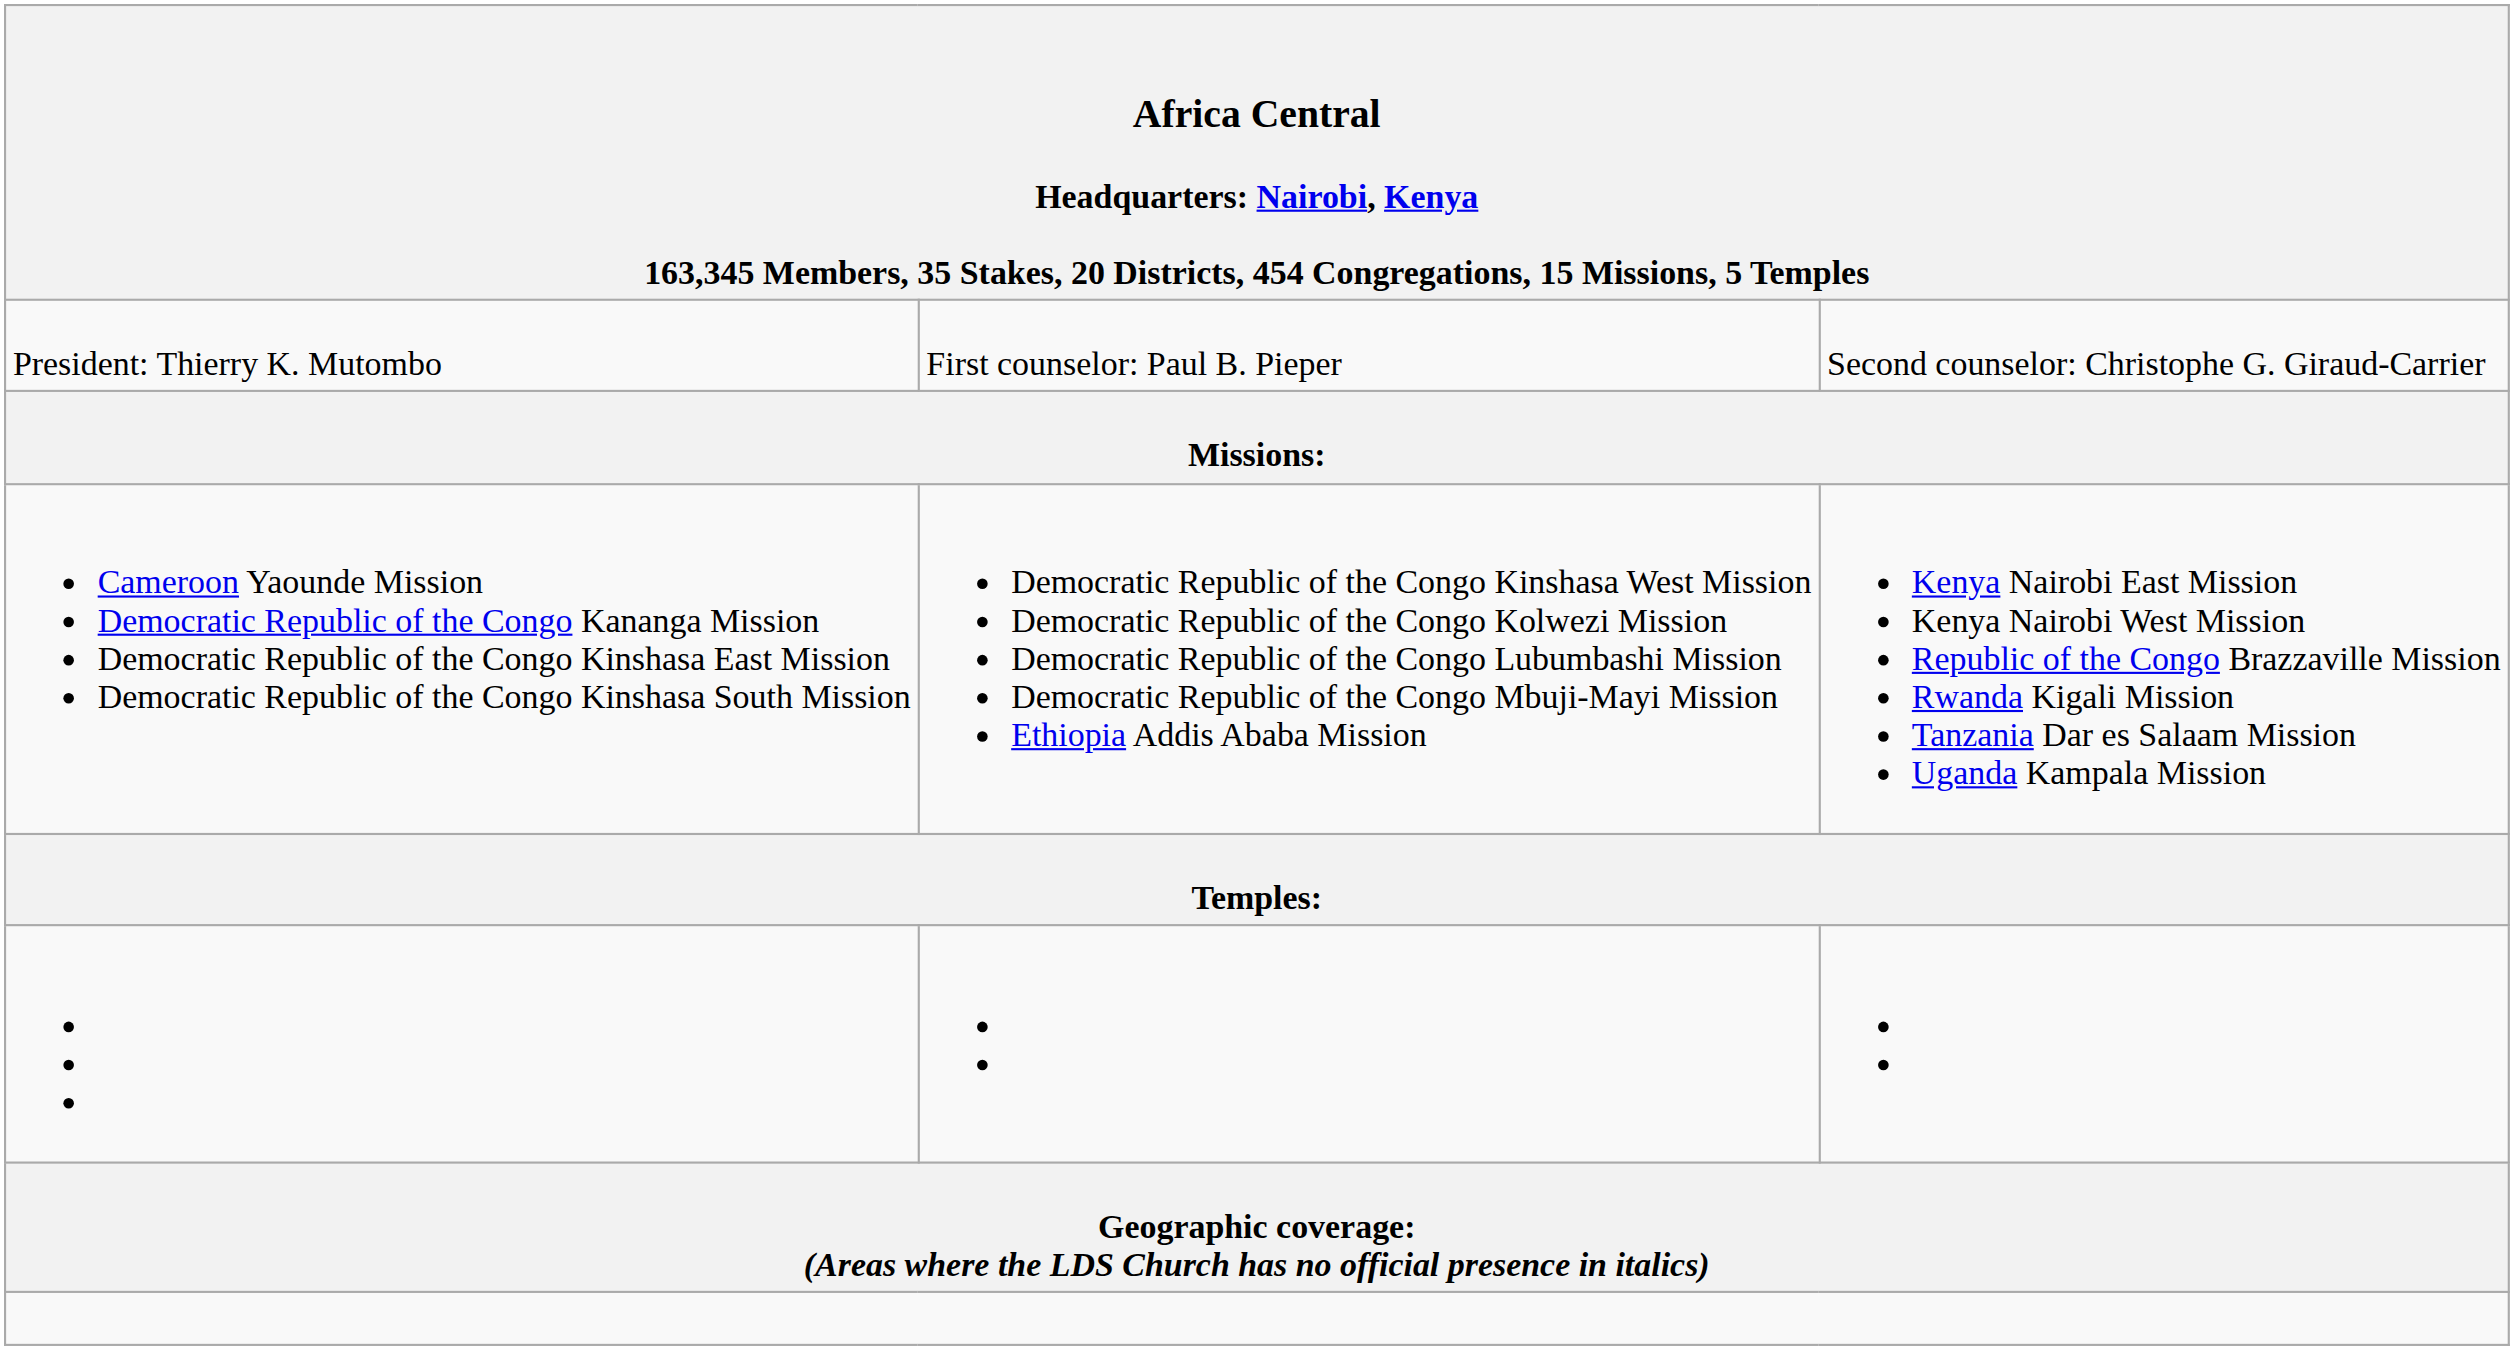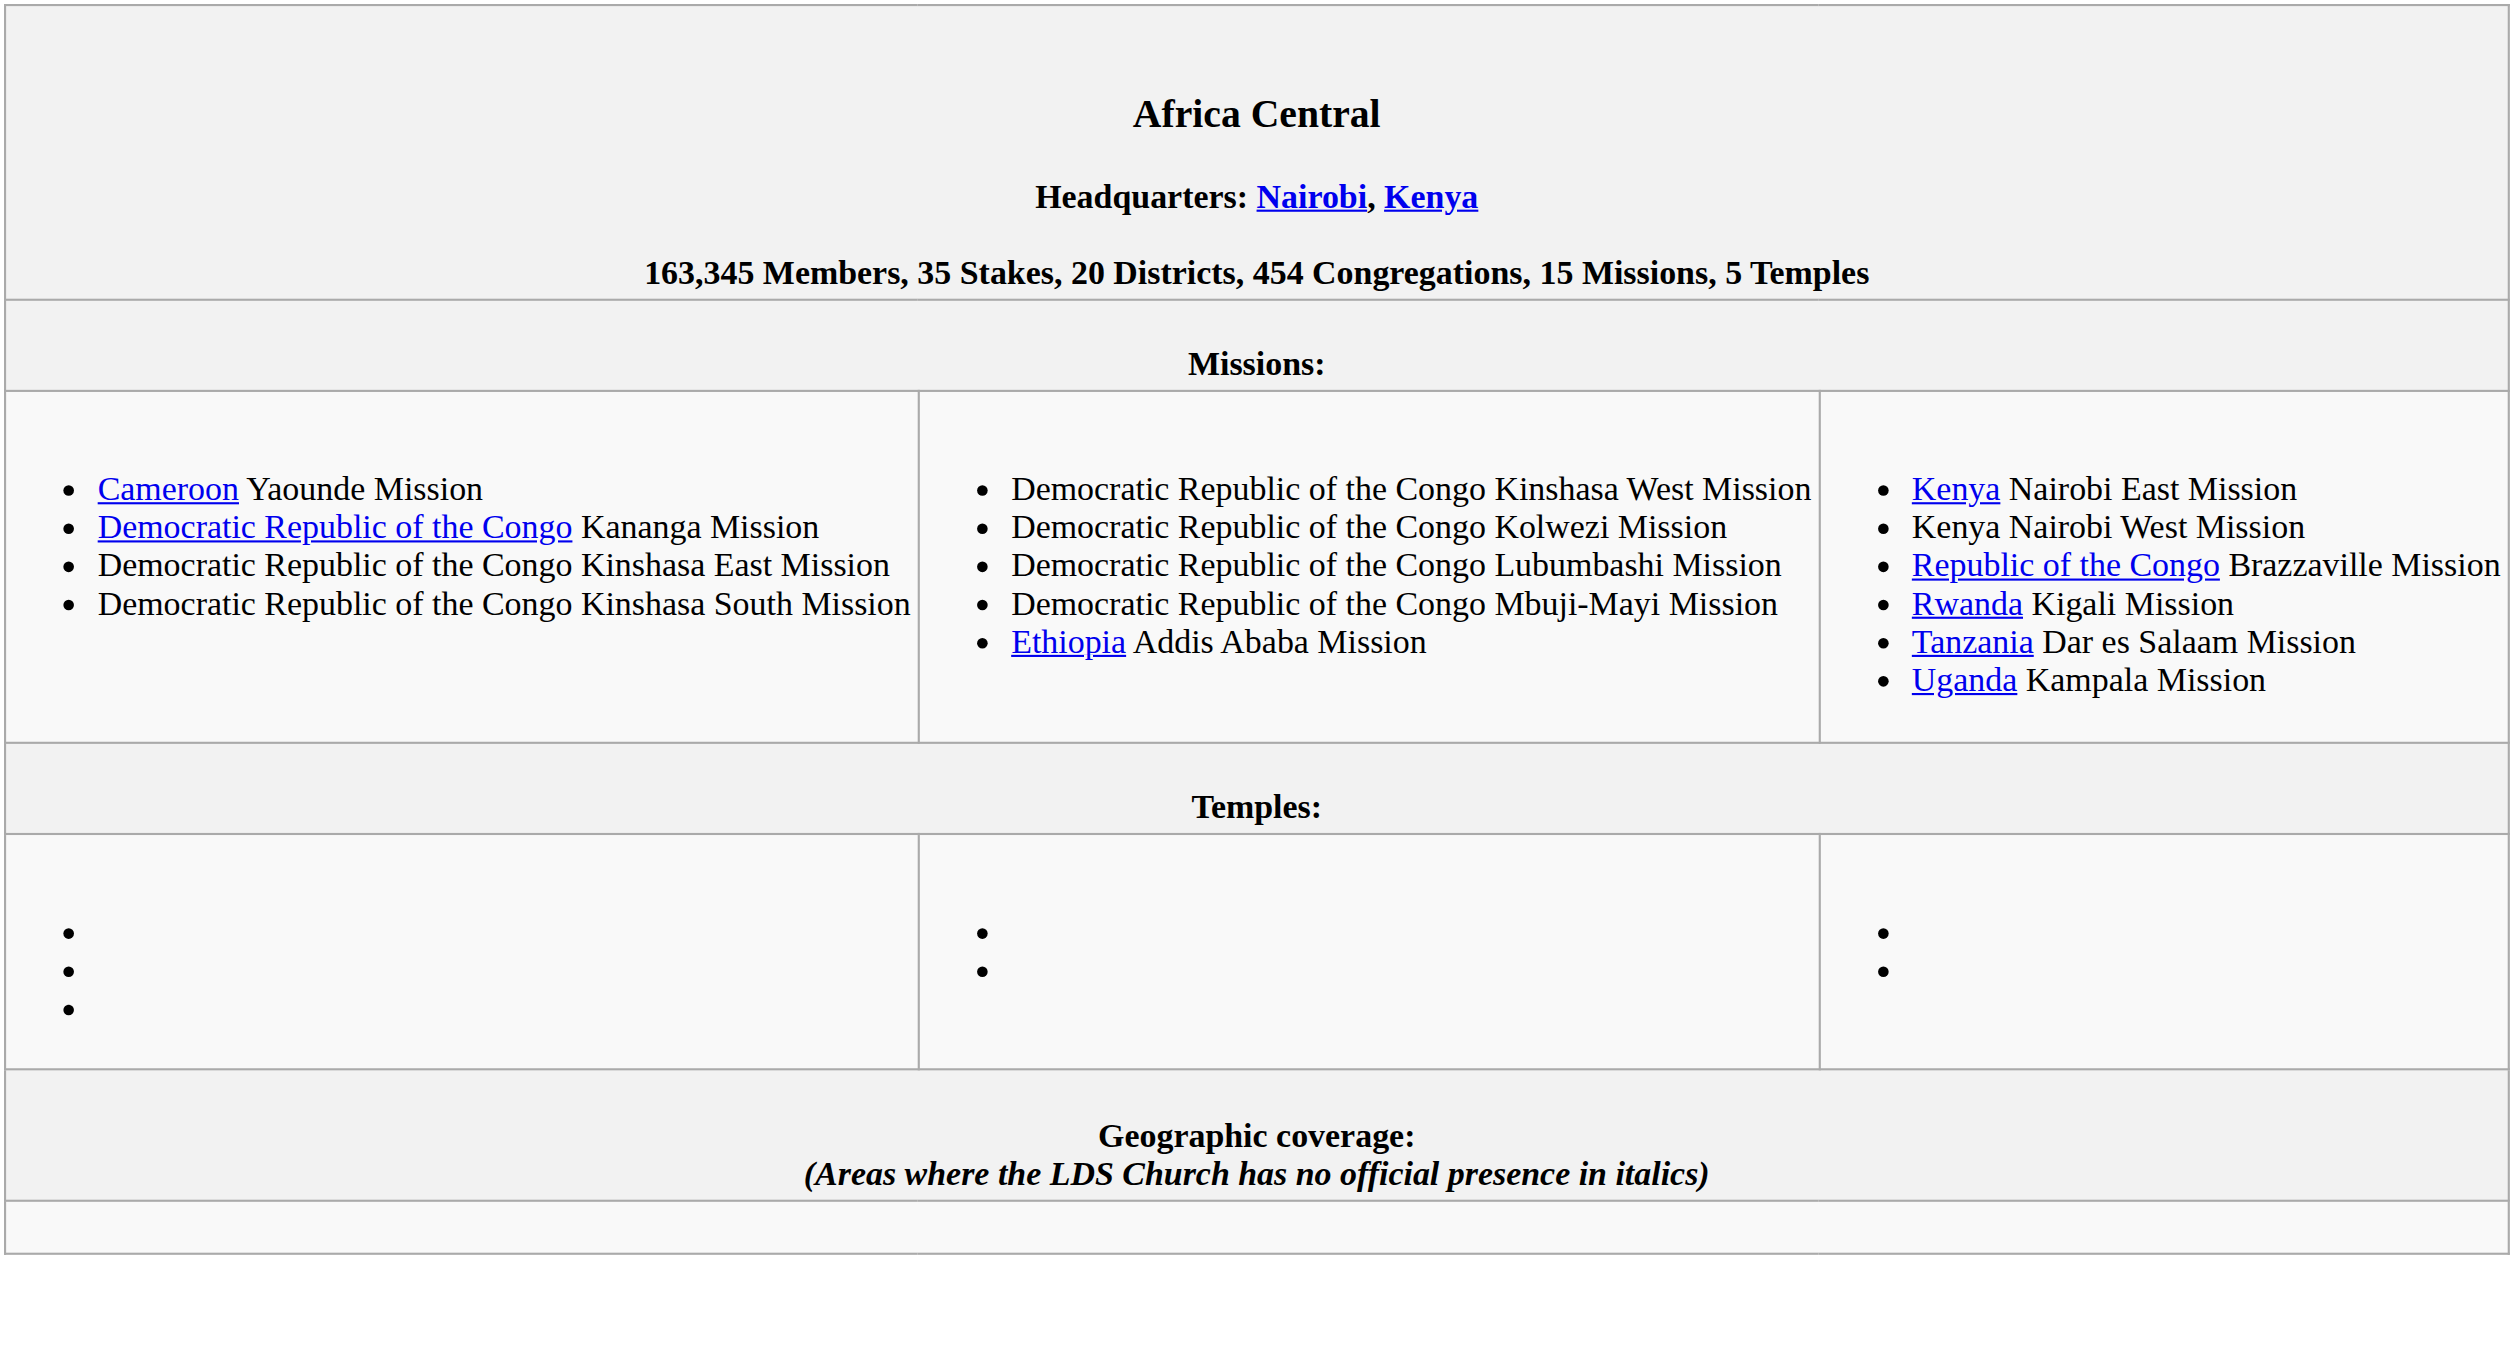- row: (227, 363)
